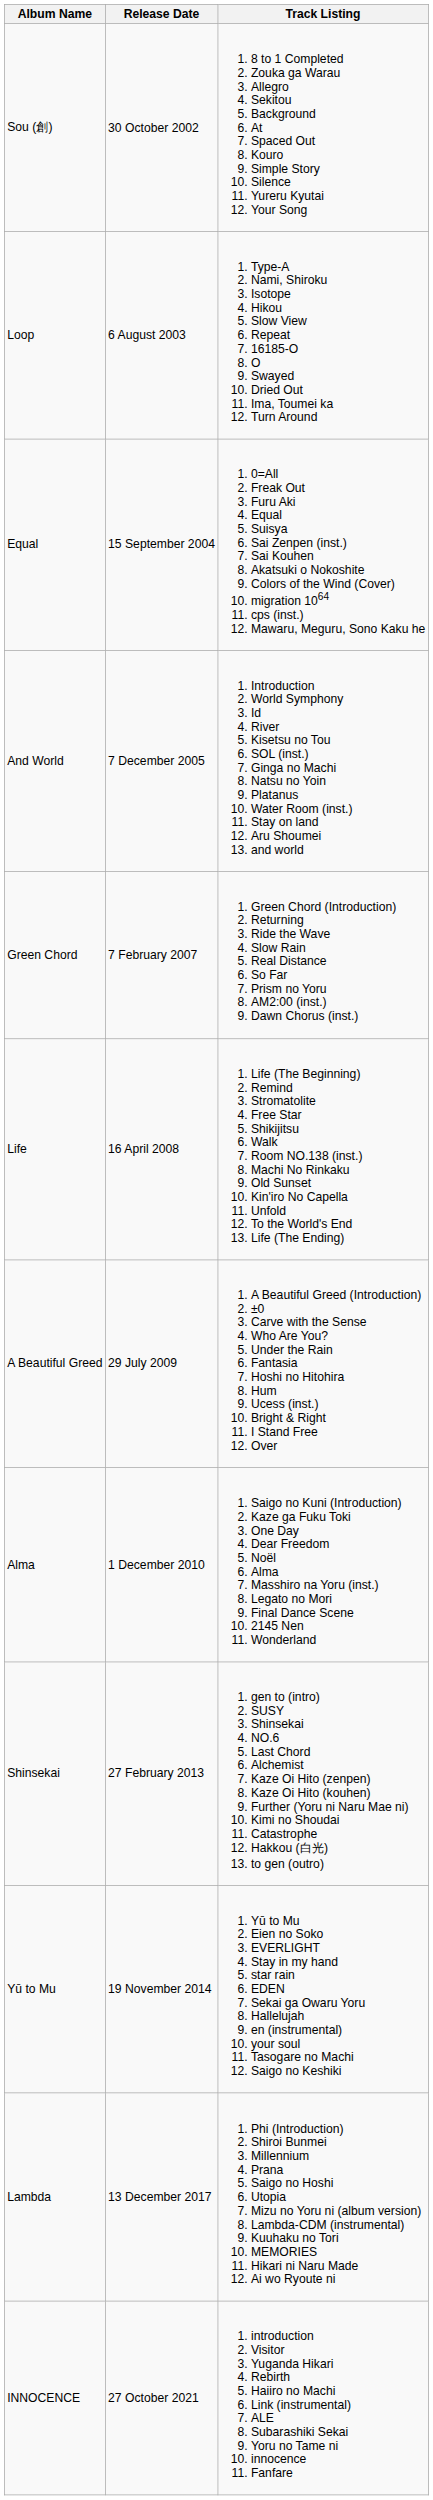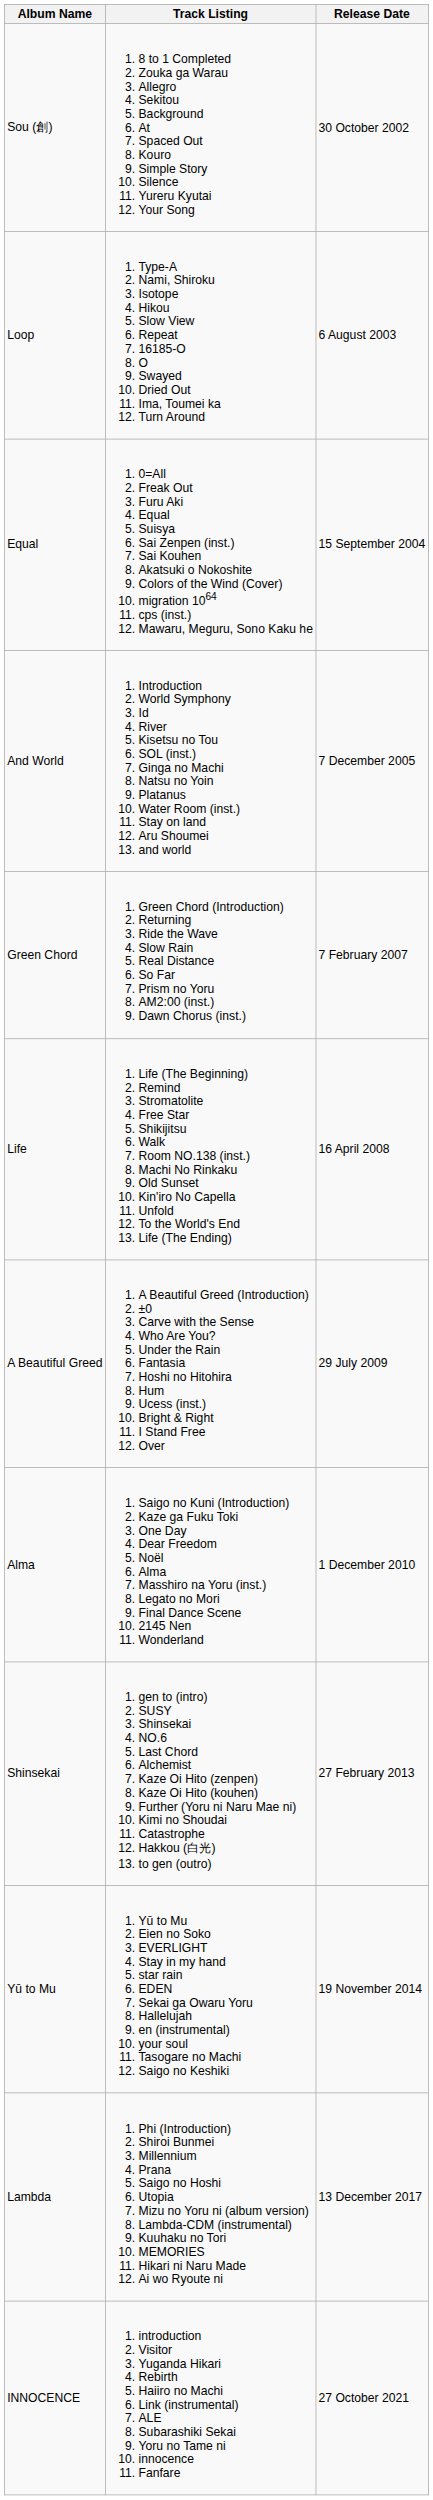columns swapped: (162, 14) <-> (323, 14)
